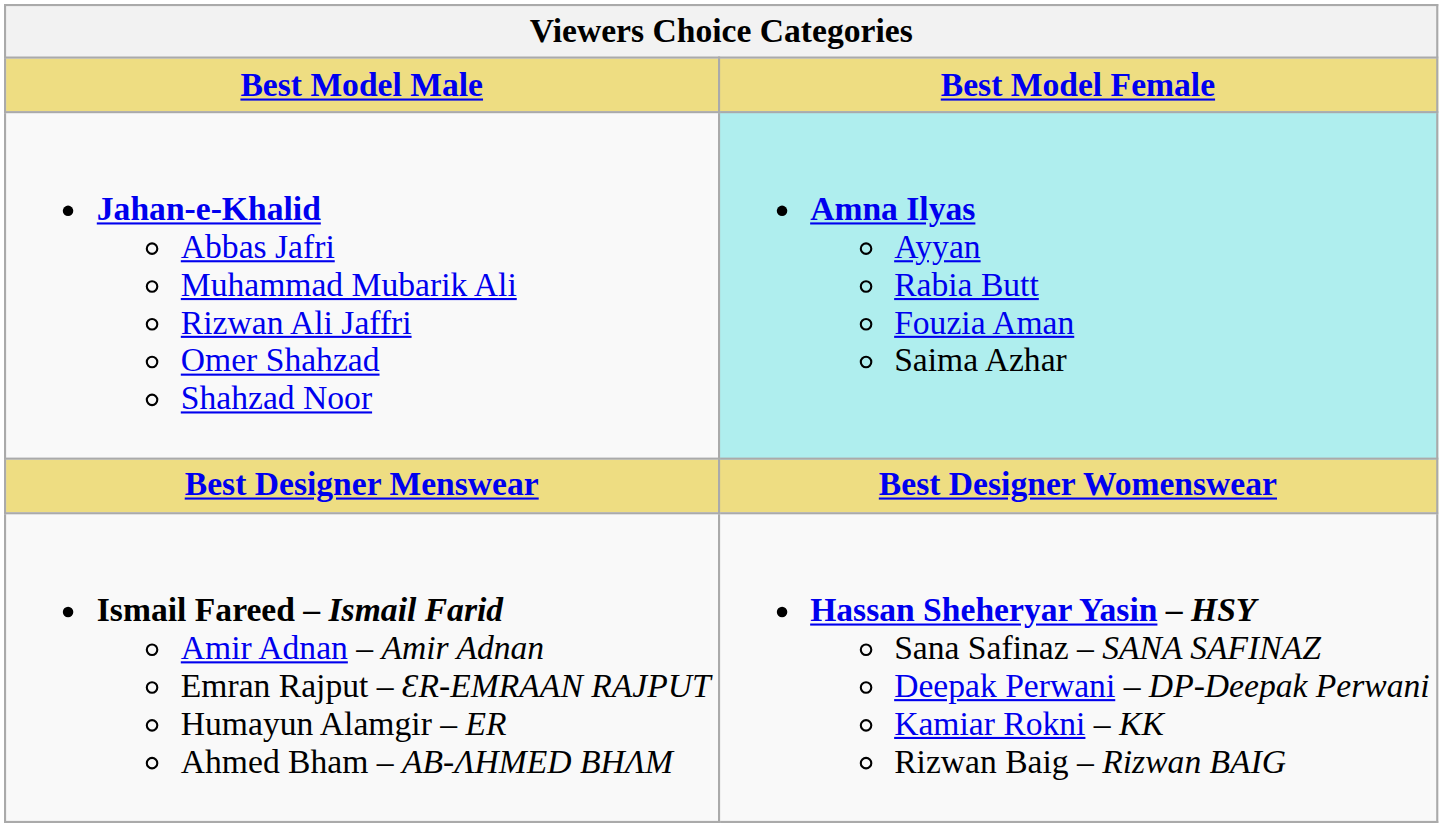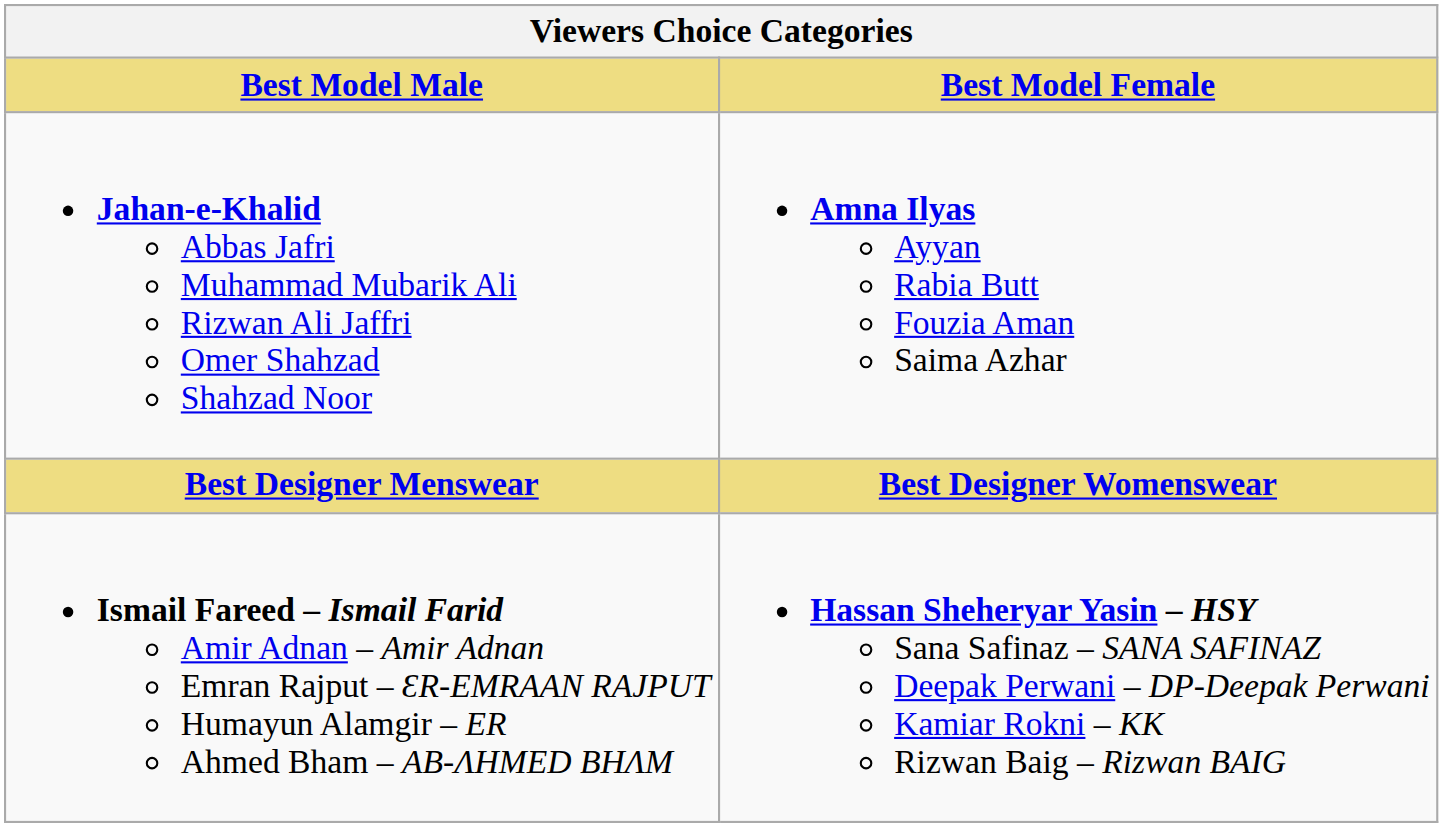(1078, 285) paleturquoise background -> (1078, 285) no background
